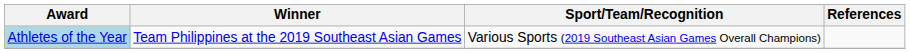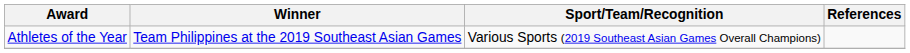(67, 37) lightblue background -> (67, 37) no background
